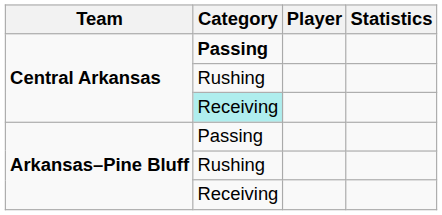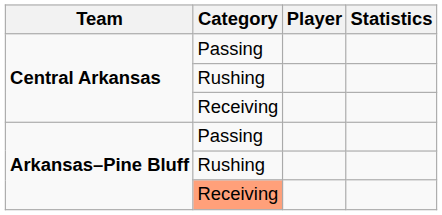(233, 48) bold -> (230, 48) normal
(238, 107) paleturquoise background -> (238, 107) no background
(238, 194) no background -> (238, 194) lightsalmon background
